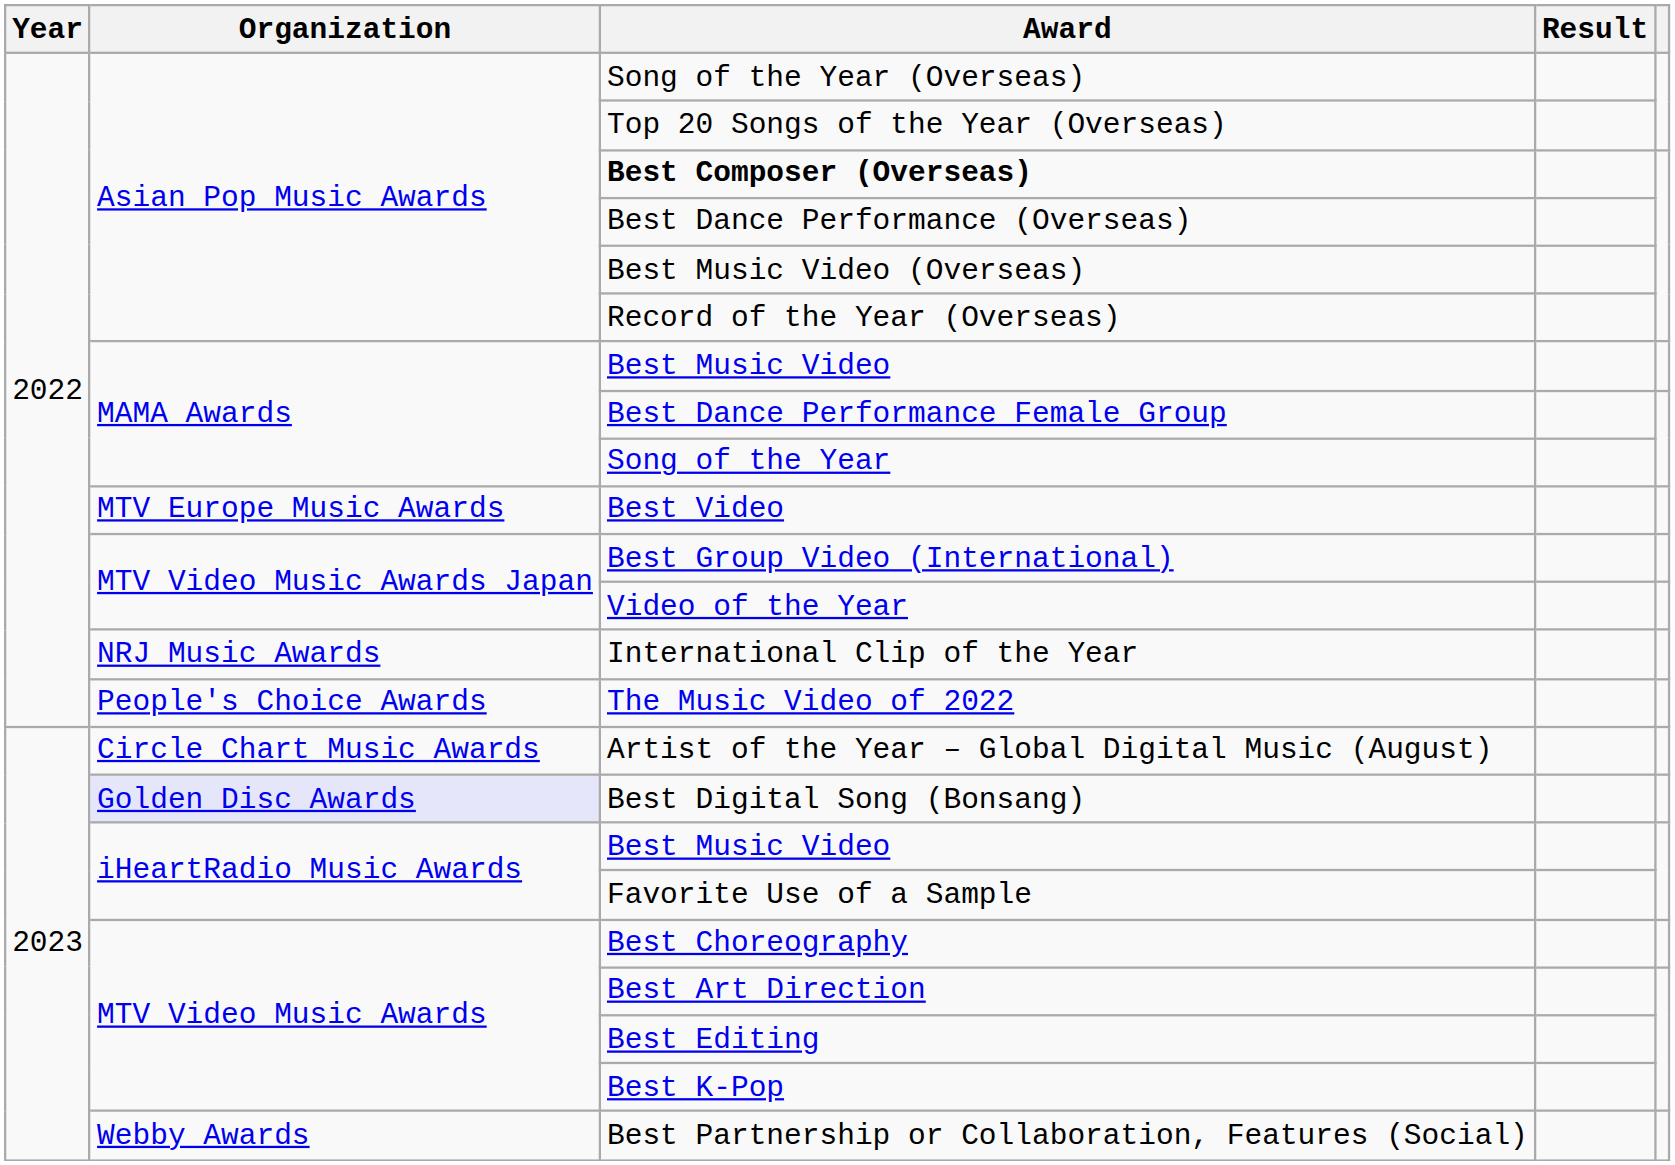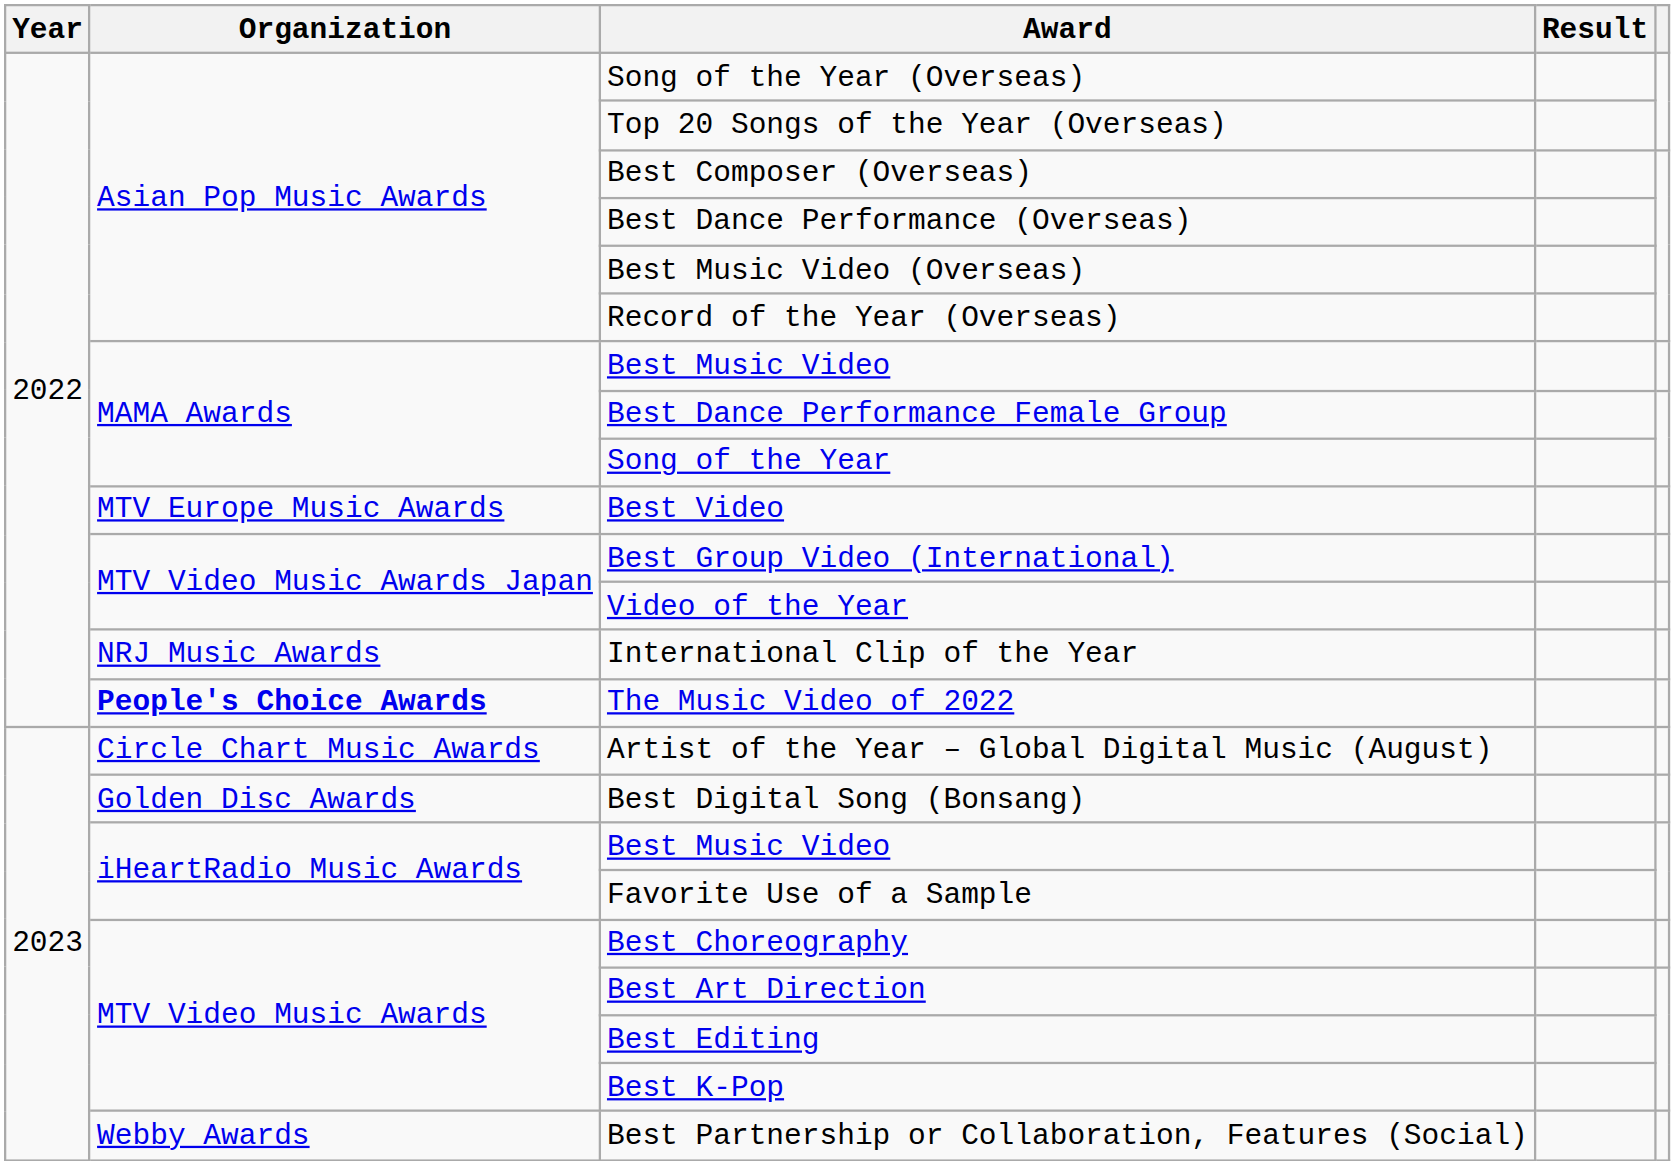(819, 173) bold -> (819, 173) normal
(292, 703) normal -> (292, 703) bold
(256, 799) lavender background -> (256, 799) no background
